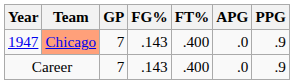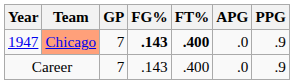(154, 42) normal -> (154, 42) bold
(196, 42) normal -> (196, 42) bold
